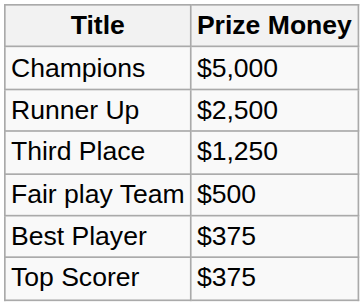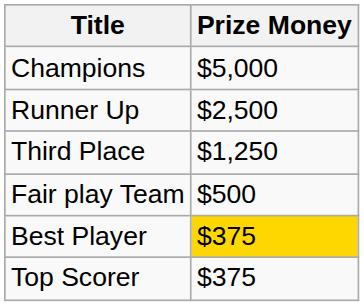(226, 236) no background -> (226, 236) gold background
